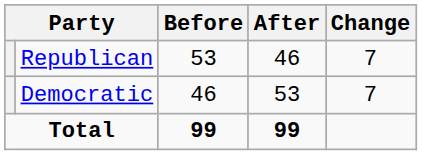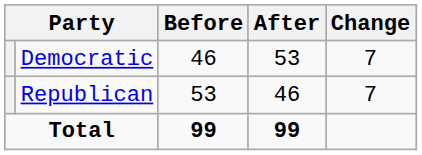rows swapped: (87, 95) <-> (87, 59)
